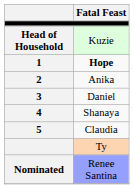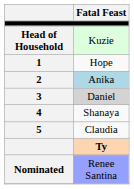(101, 63) bold -> (101, 63) normal
(101, 79) no background -> (101, 79) lightblue background
(101, 96) no background -> (101, 96) lightgrey background
(101, 146) normal -> (101, 146) bold
